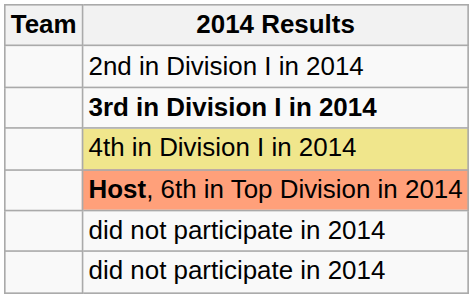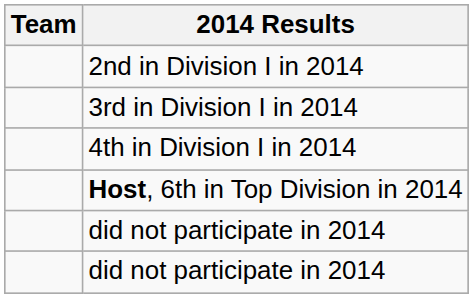(233, 107) bold -> (223, 107) normal
(223, 148) khaki background -> (223, 148) no background
(276, 189) lightsalmon background -> (276, 189) no background
